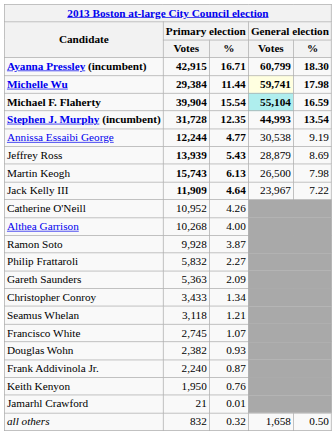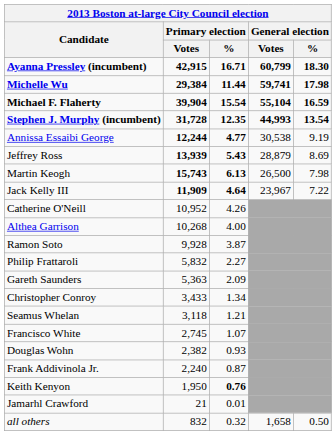(275, 84) lightyellow background -> (275, 84) no background
(275, 102) paleturquoise background -> (275, 102) no background
(236, 386) normal -> (236, 386) bold
